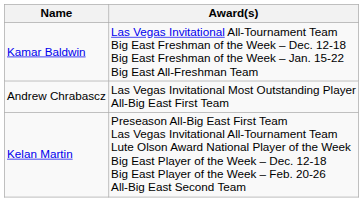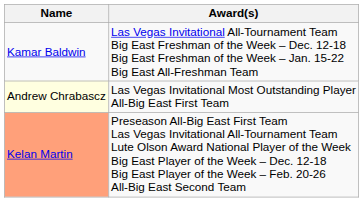(56, 96) no background -> (56, 96) lightyellow background
(40, 154) no background -> (40, 154) lightsalmon background
